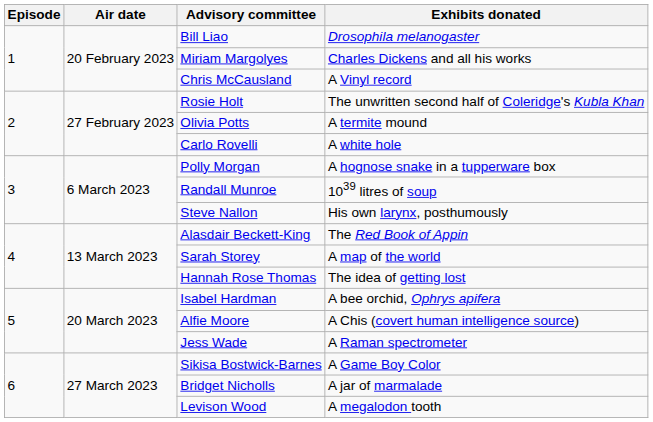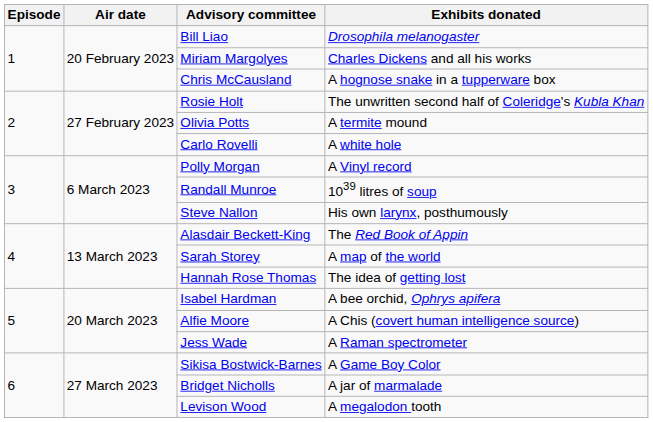(370, 79) A Vinyl record -> (442, 79) A hognose snake in a tupperware box
(442, 166) A hognose snake in a tupperware box -> (370, 166) A Vinyl record
